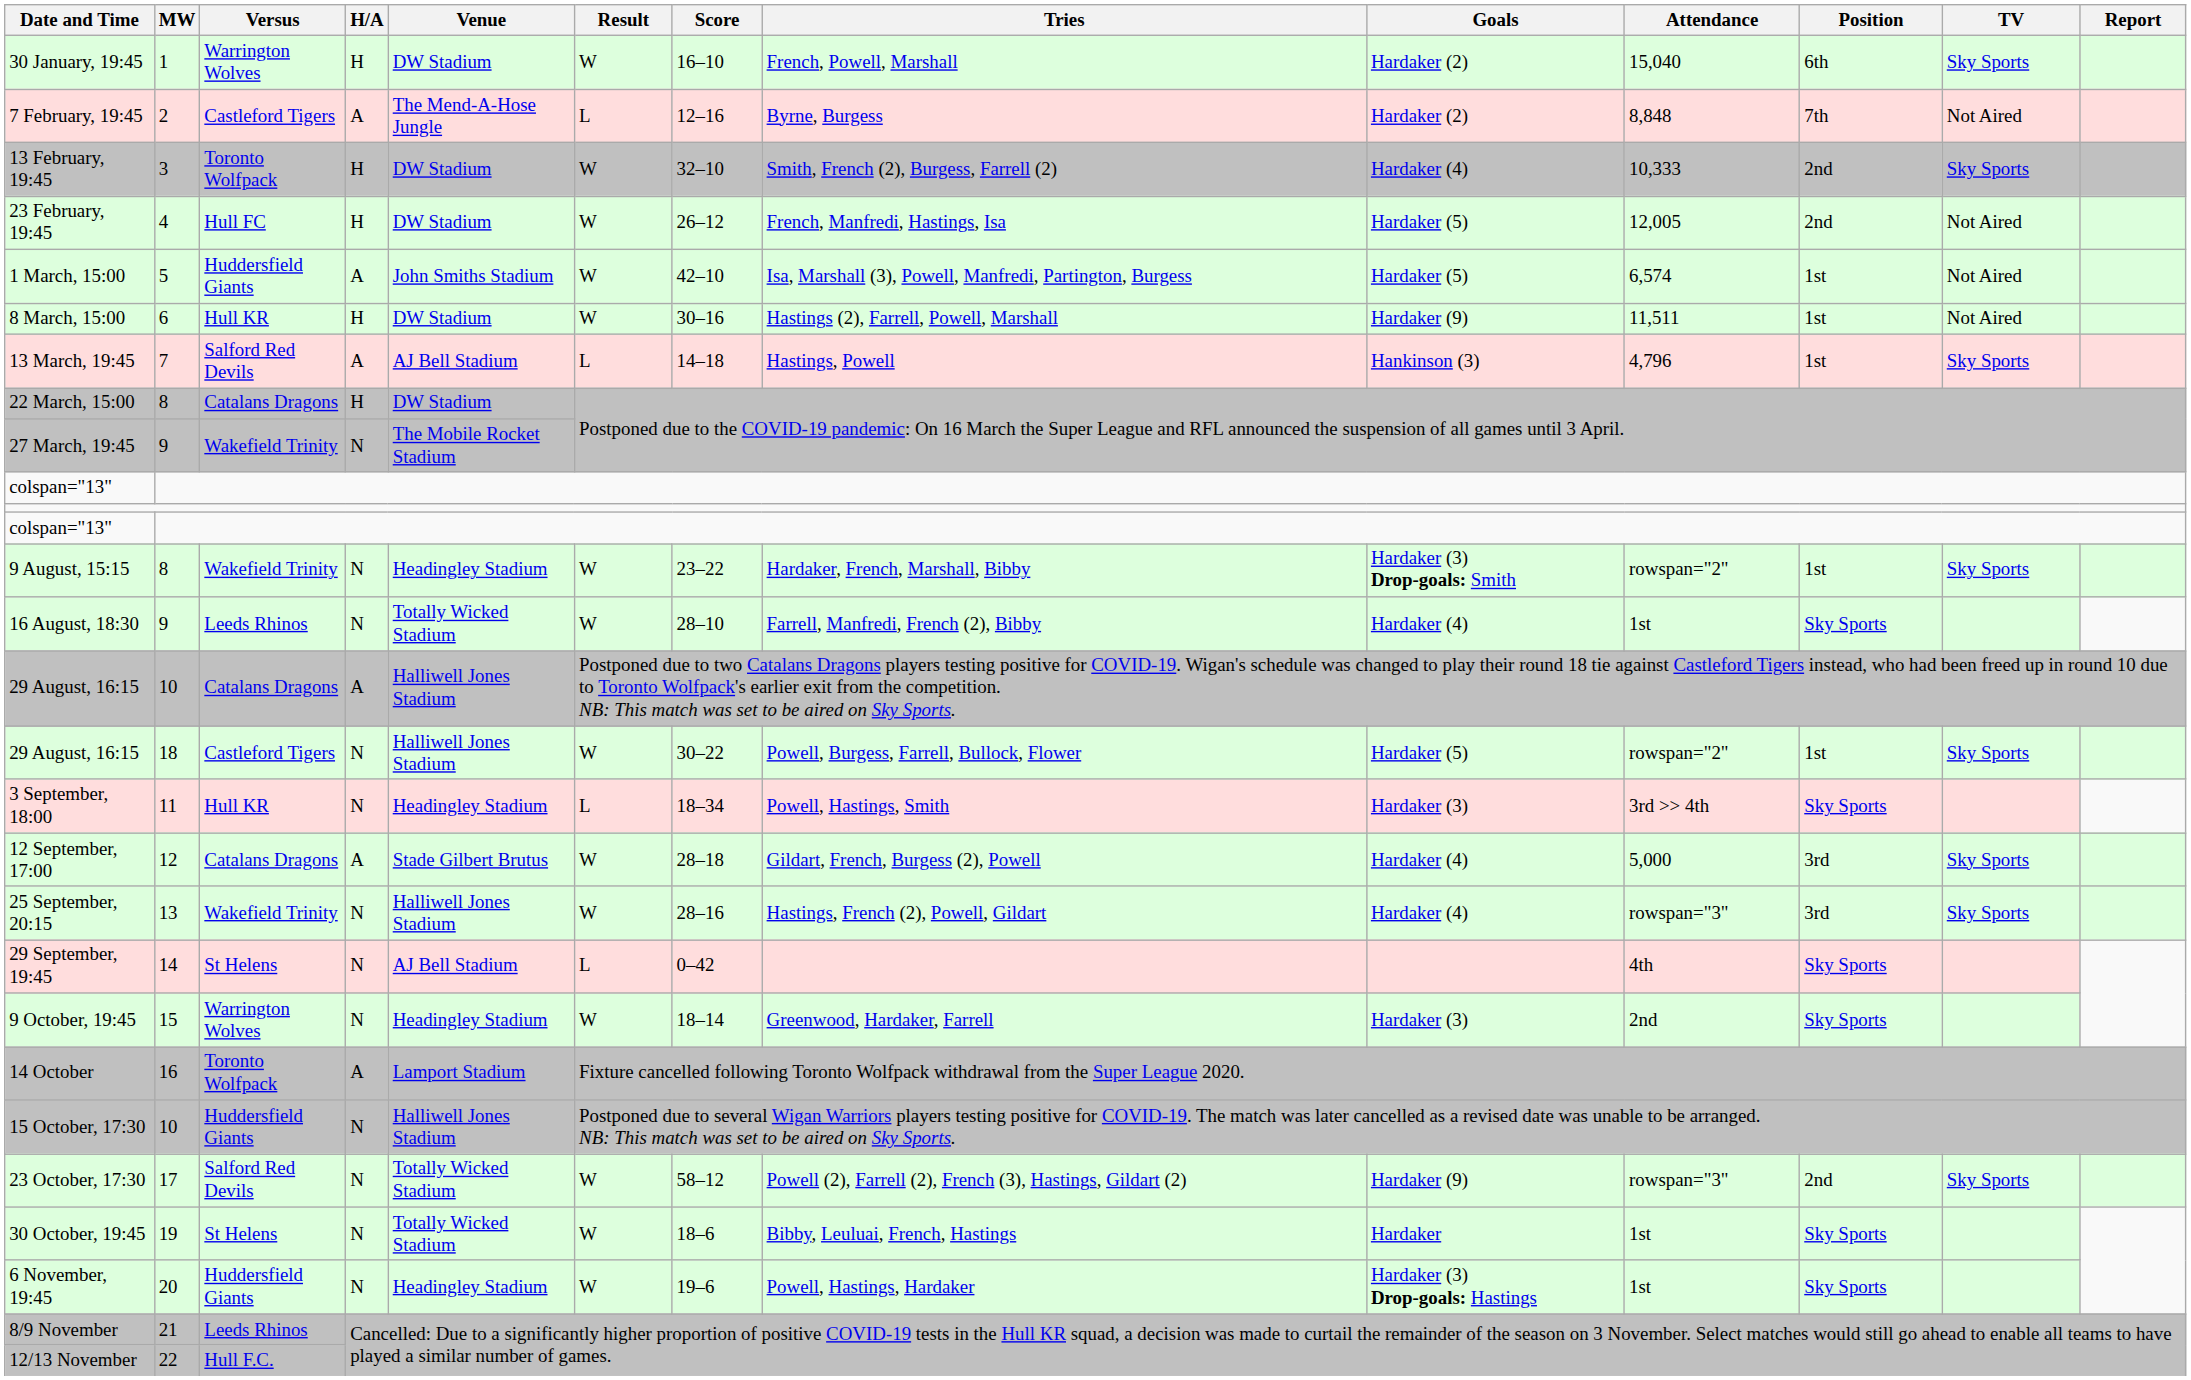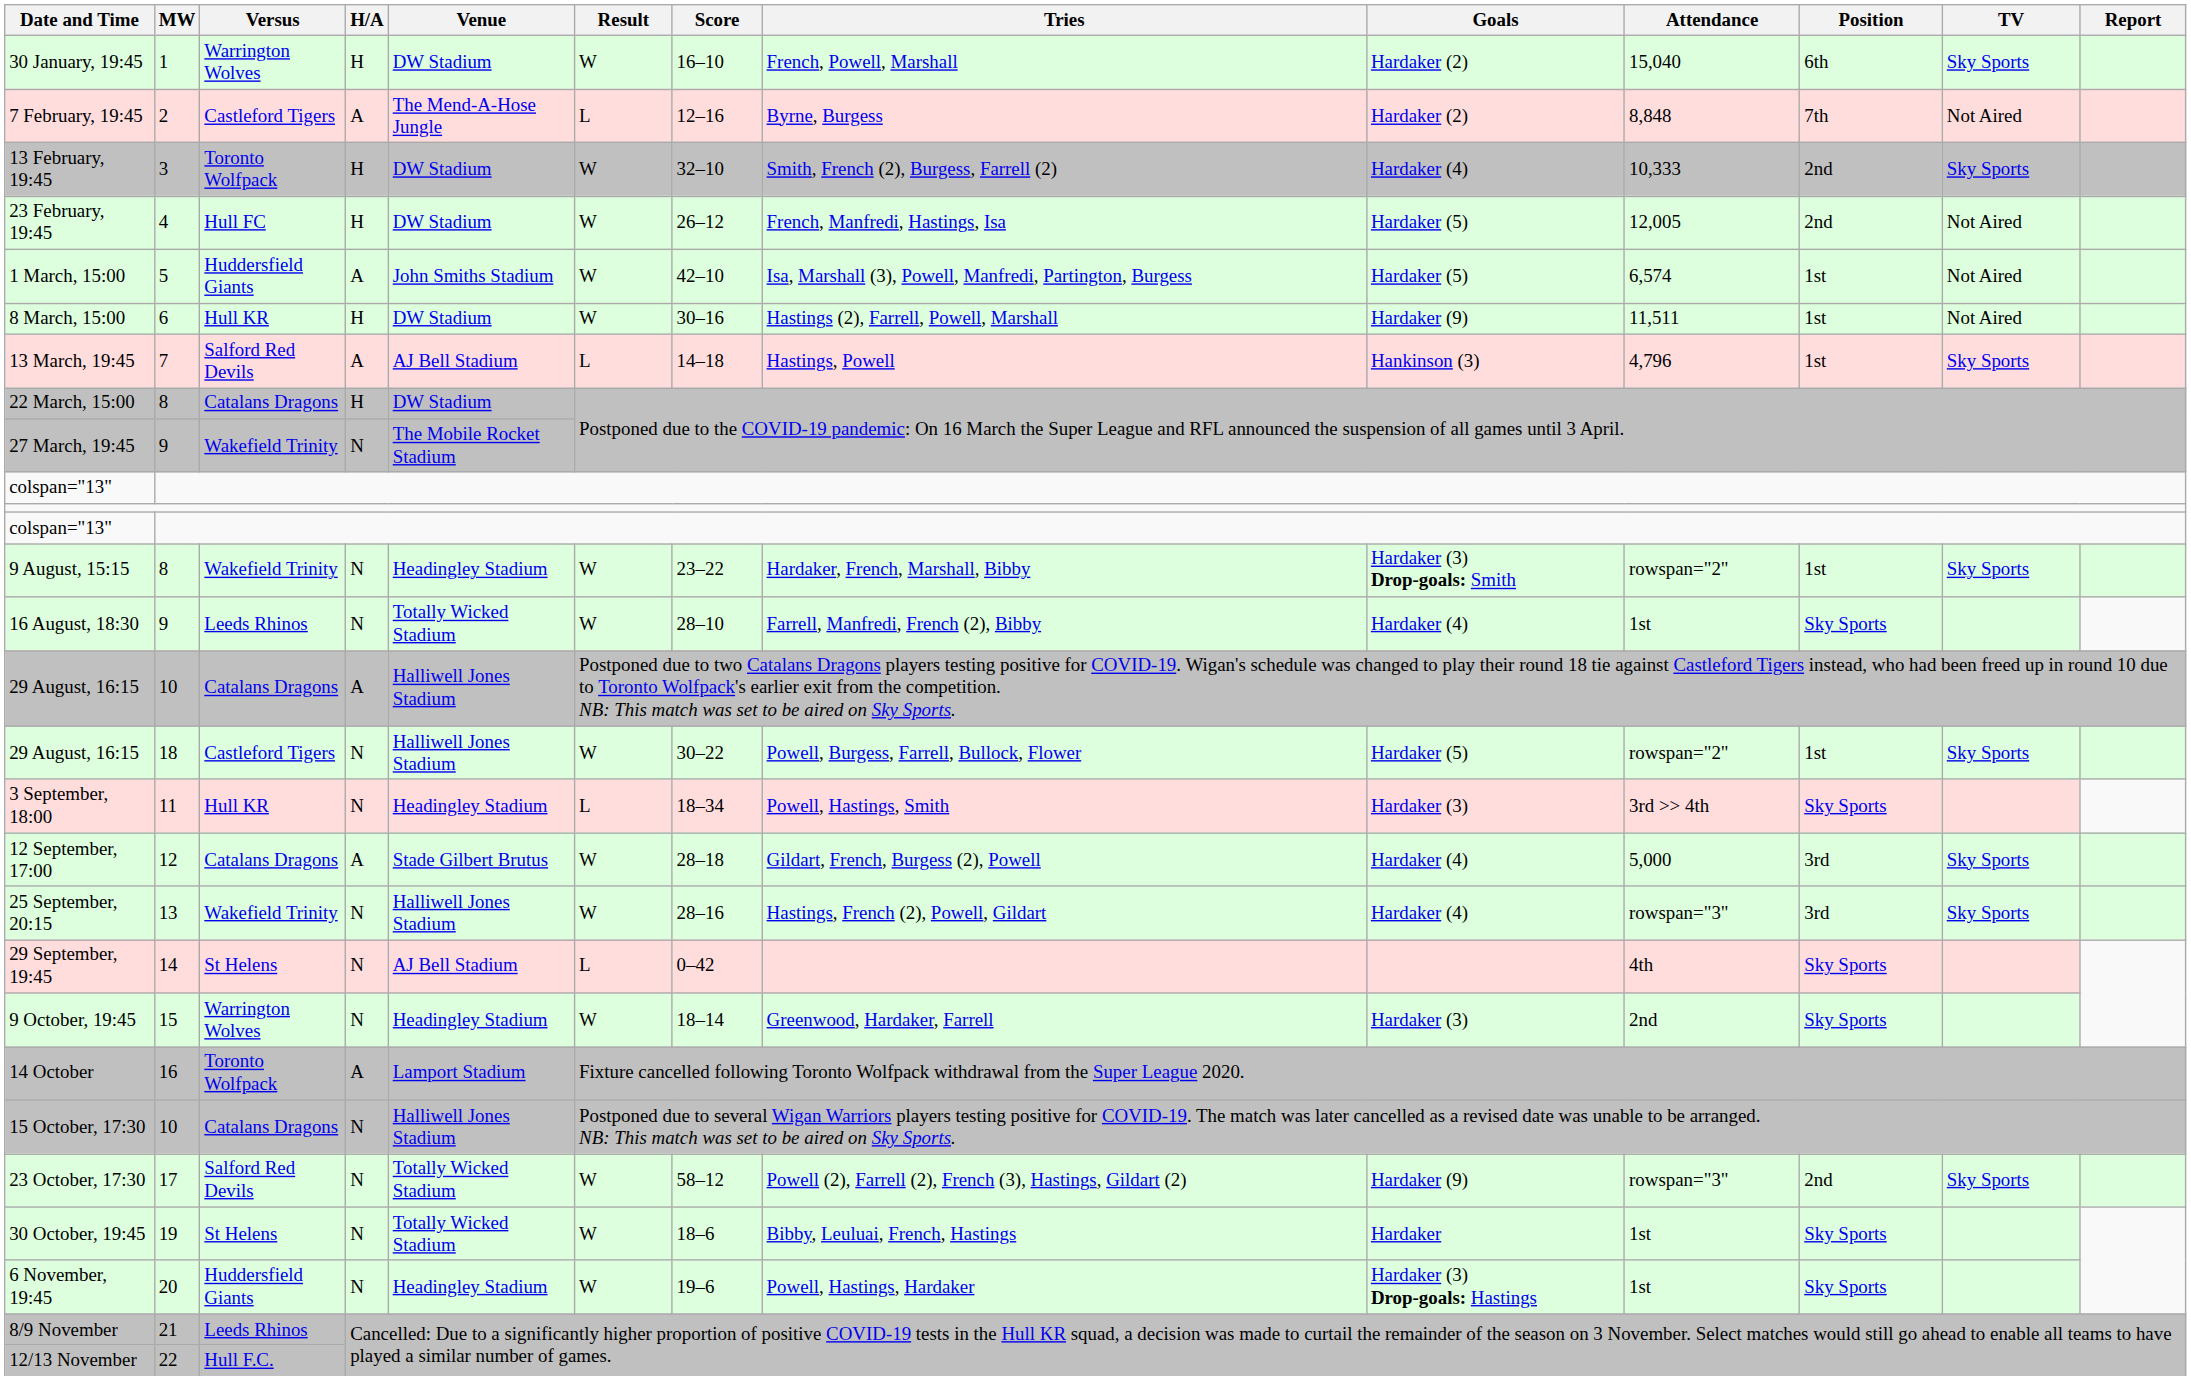(254, 1126) Huddersfield Giants -> (271, 1126) Catalans Dragons
